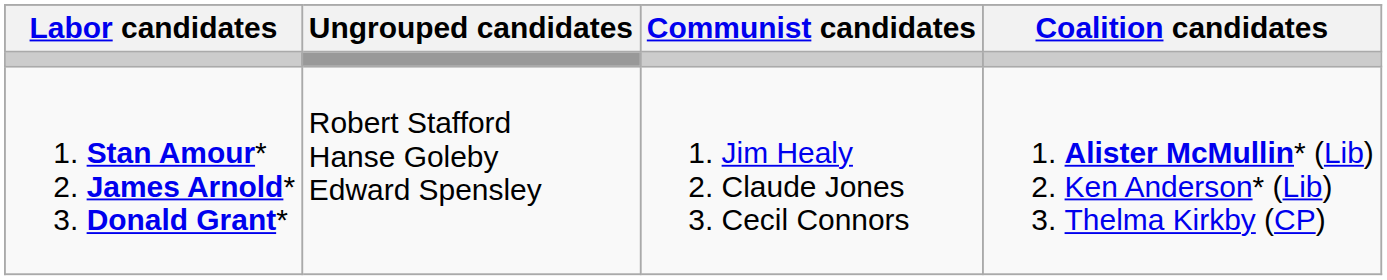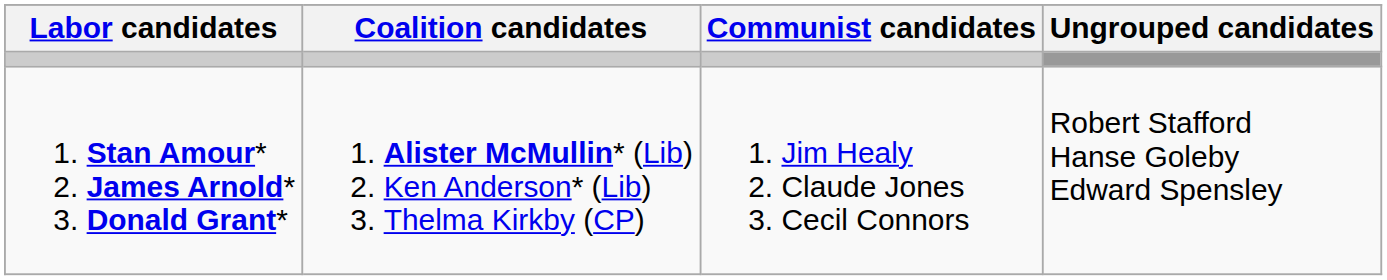columns swapped: (1182, 28) <-> (471, 28)
